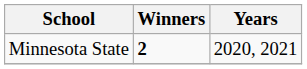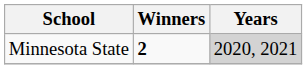(256, 48) no background -> (256, 48) lightgrey background
